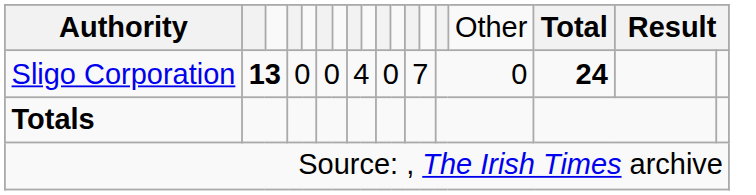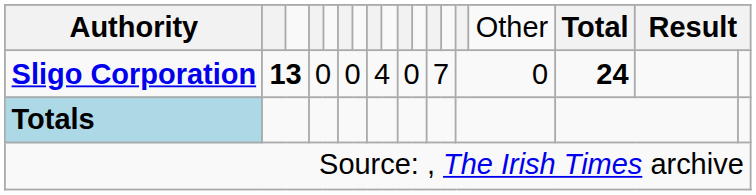(123, 73) normal -> (134, 73) bold
(53, 119) no background -> (53, 119) lightblue background
